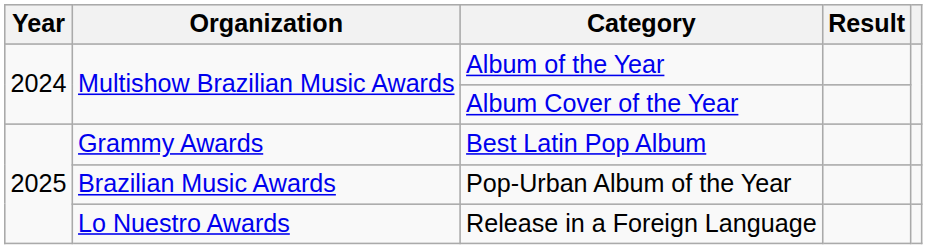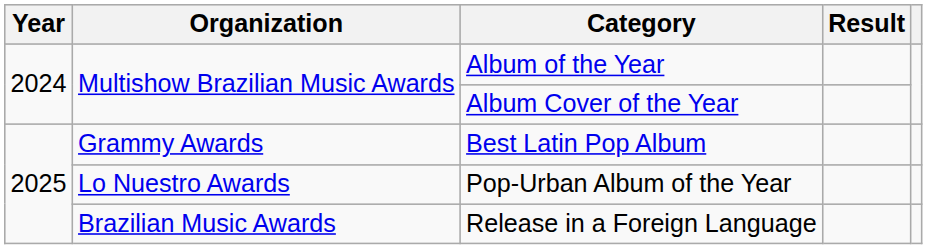(207, 183) Brazilian Music Awards -> (184, 183) Lo Nuestro Awards
(184, 223) Lo Nuestro Awards -> (207, 223) Brazilian Music Awards
